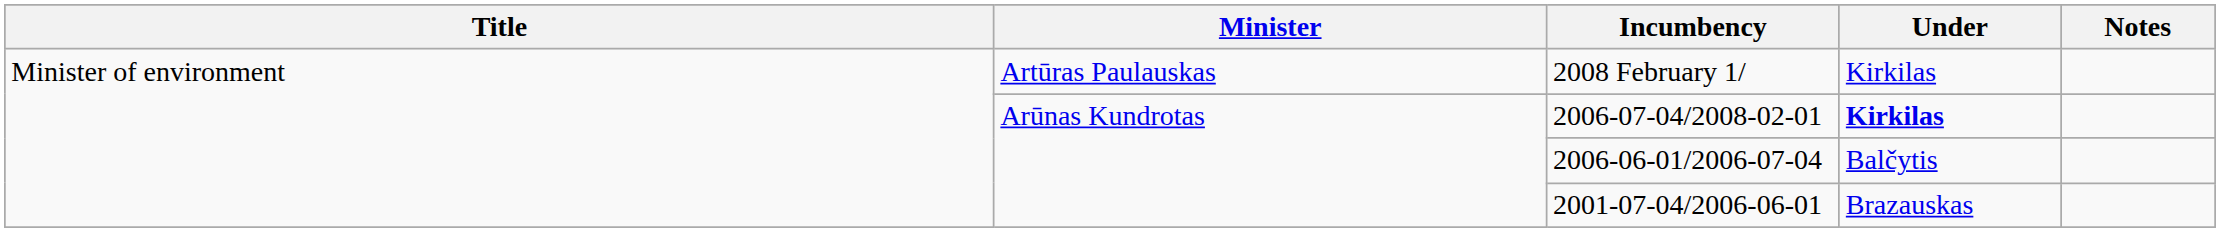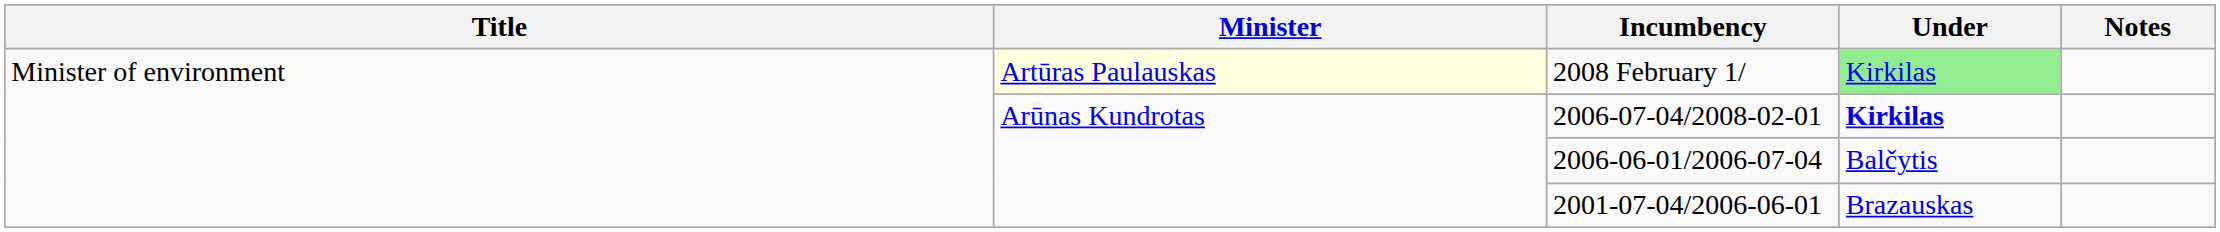(1108, 71) no background -> (1108, 71) lightyellow background
(1891, 71) no background -> (1891, 71) lightgreen background
